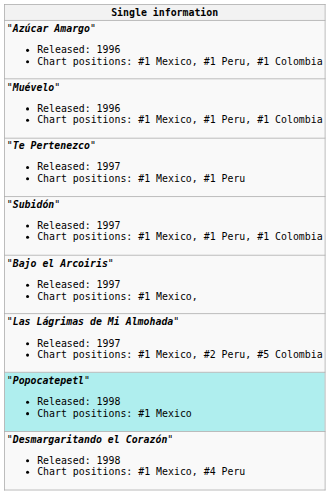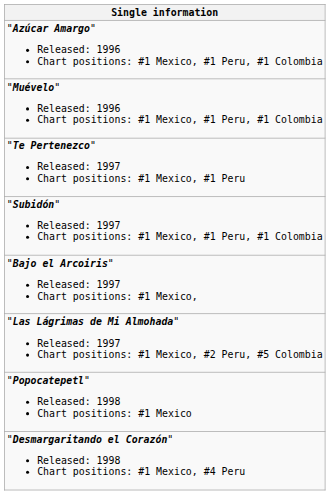(165, 397) paleturquoise background -> (165, 397) no background
